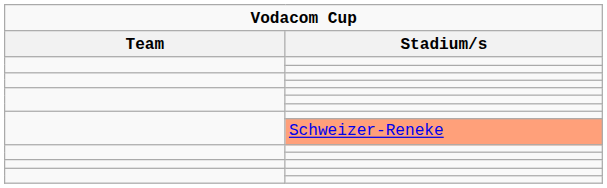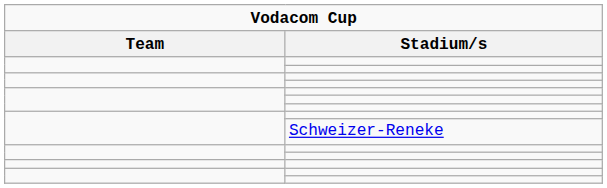(366, 132) lightsalmon background -> (366, 132) no background
